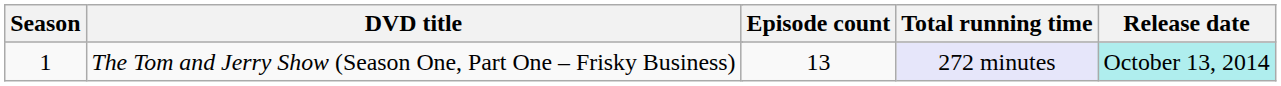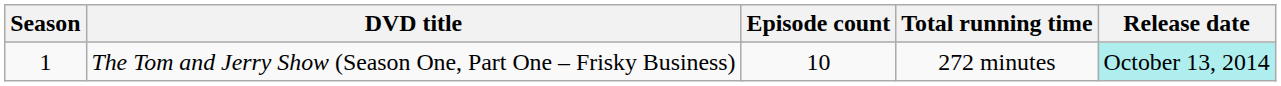(818, 61) 13 -> (818, 61) 10
(997, 61) lavender background -> (997, 61) no background
